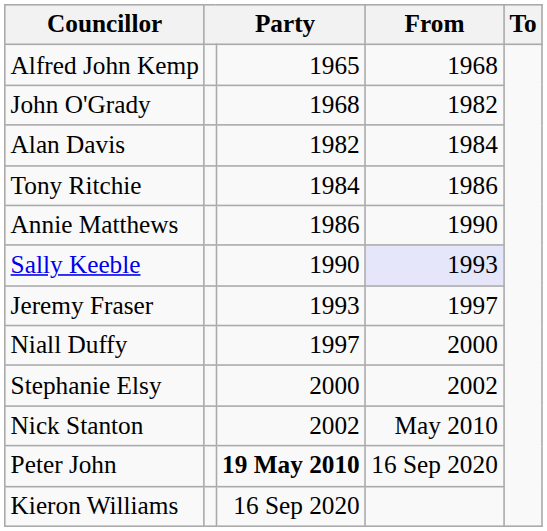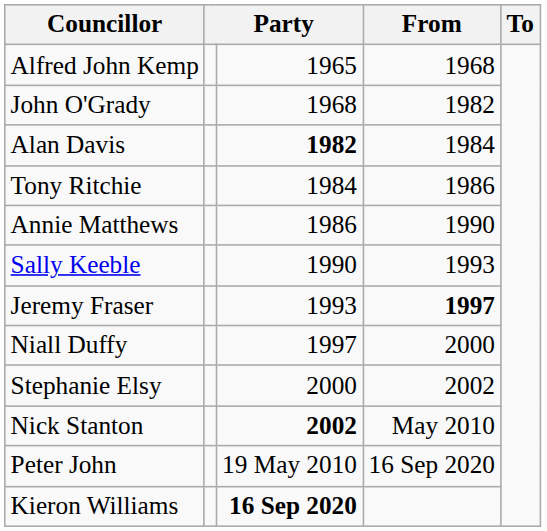(334, 144) normal -> (332, 144) bold
(472, 265) lavender background -> (470, 265) no background
(472, 305) normal -> (470, 305) bold
(334, 425) normal -> (332, 425) bold
(291, 465) bold -> (289, 465) normal
(297, 505) normal -> (293, 505) bold
